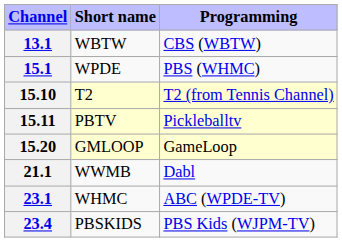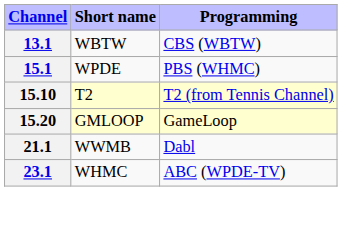- row: (38, 120)
- row: (38, 224)
